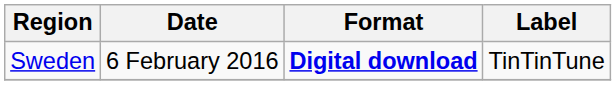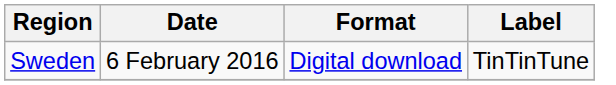(384, 60) bold -> (376, 60) normal
